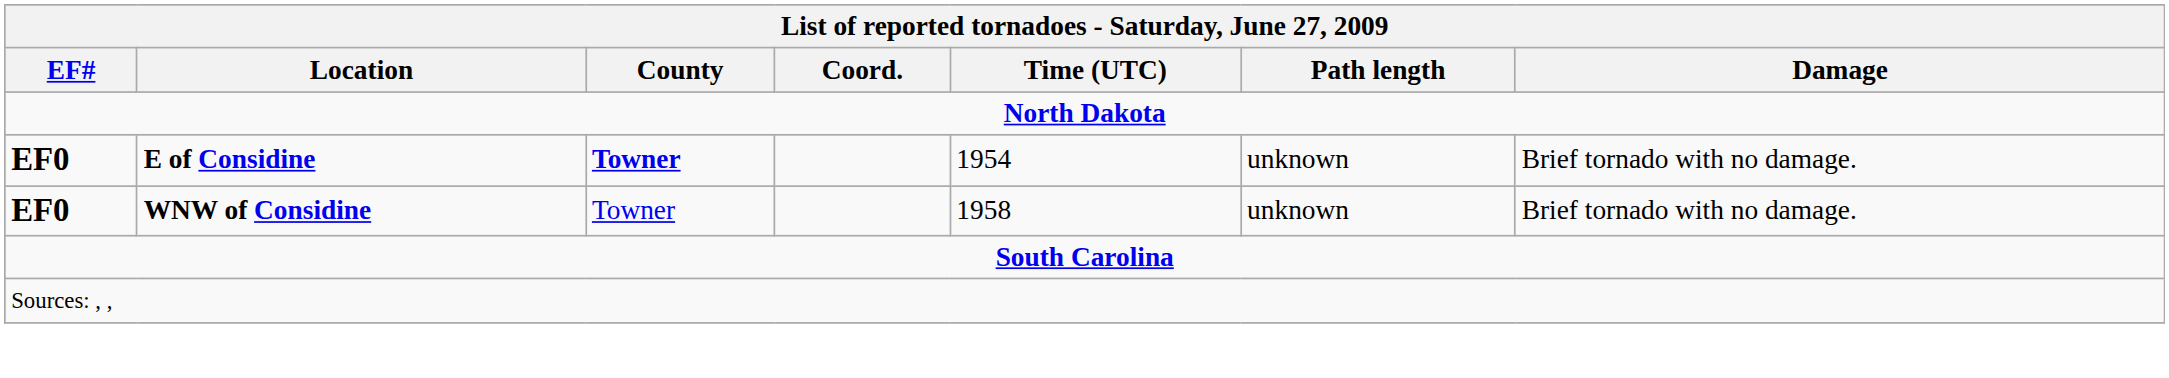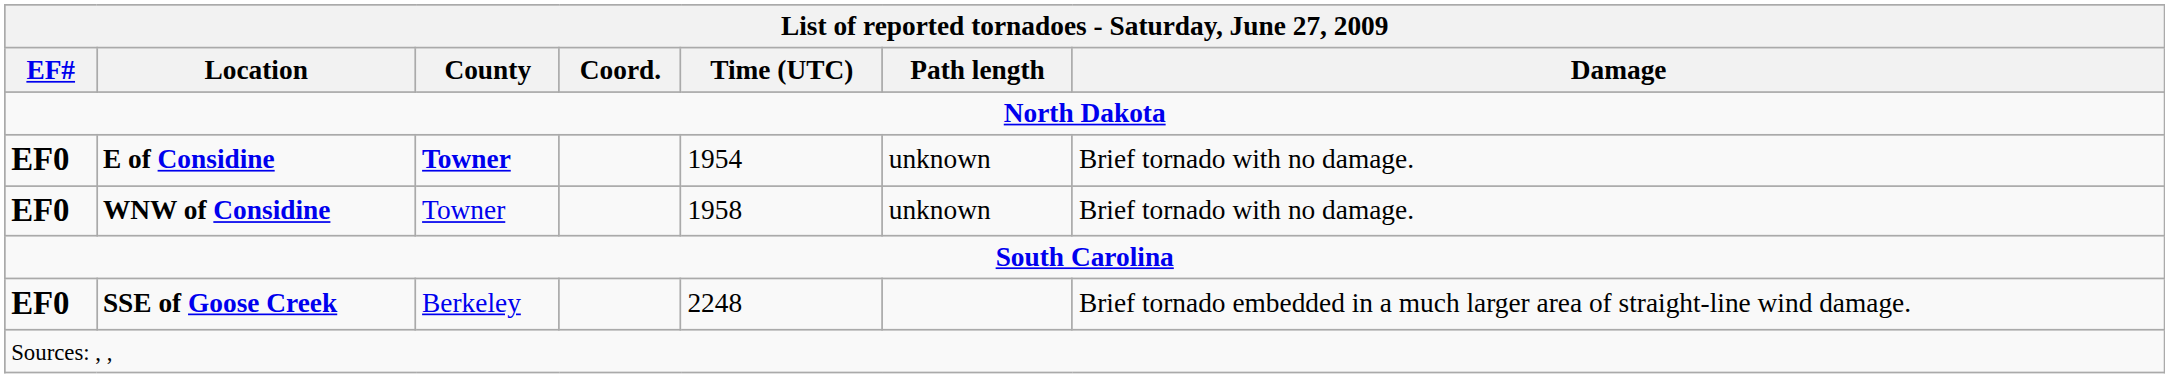+ row: (220, 303)
